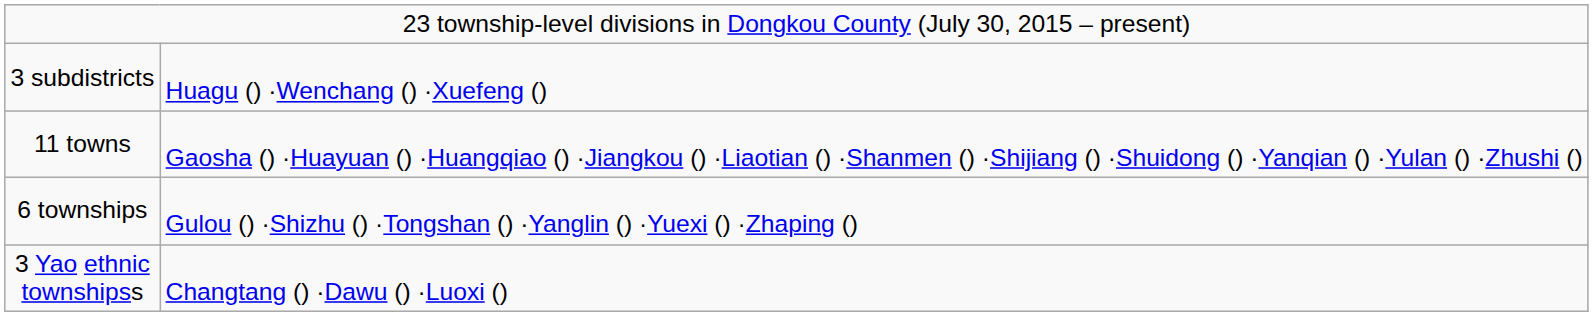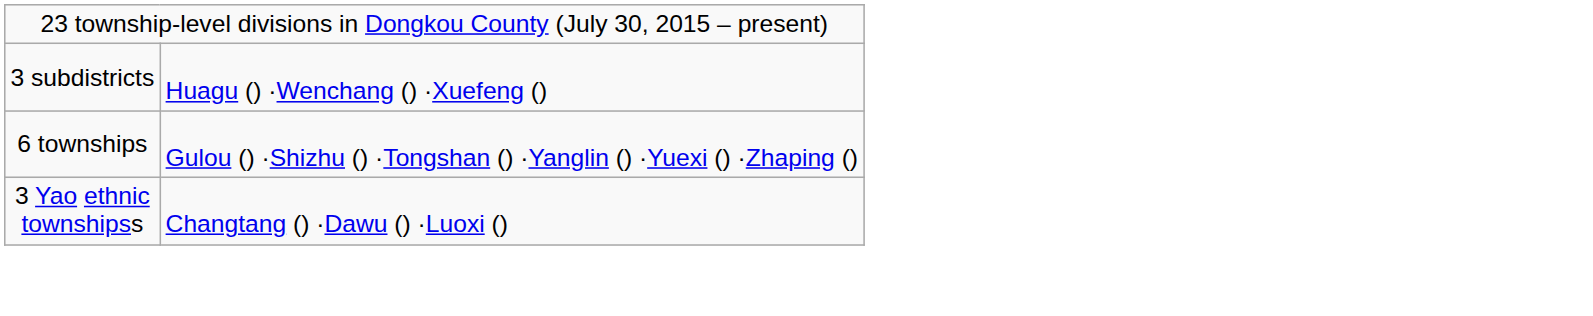- row: (82, 143)
